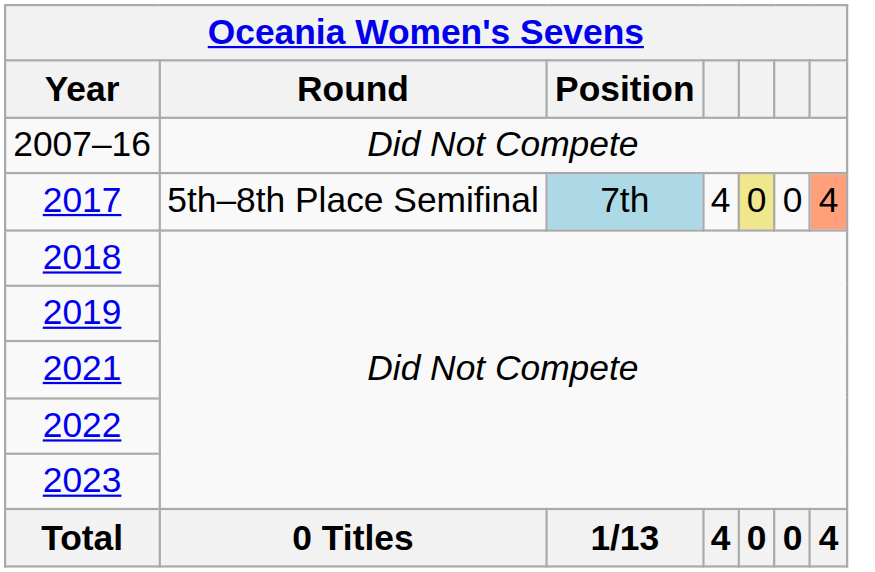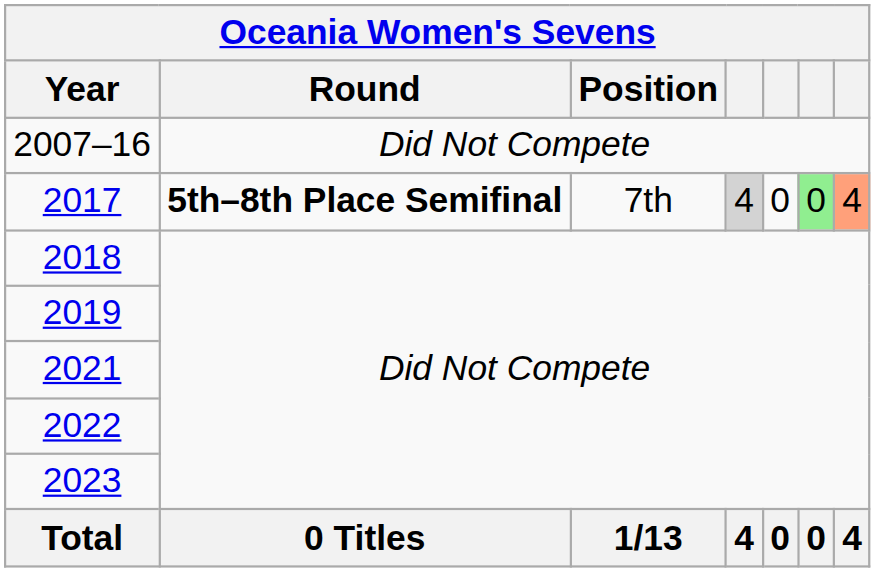(353, 200) normal -> (365, 200) bold
(625, 200) lightblue background -> (648, 200) no background
(721, 200) no background -> (744, 200) lightgrey background
(757, 200) khaki background -> (780, 200) no background
(793, 200) no background -> (816, 200) lightgreen background
